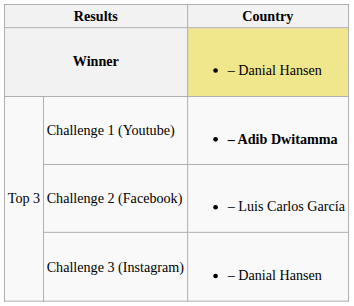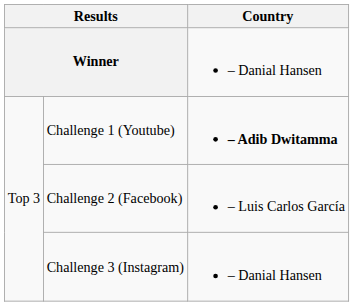(268, 70) khaki background -> (268, 70) no background
